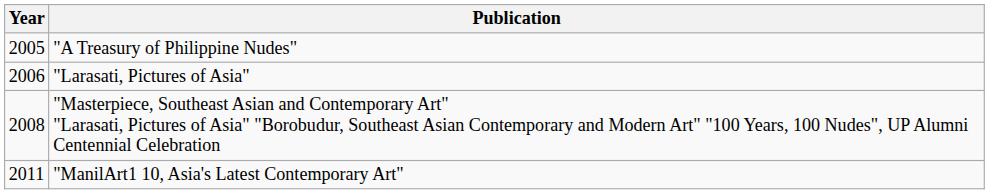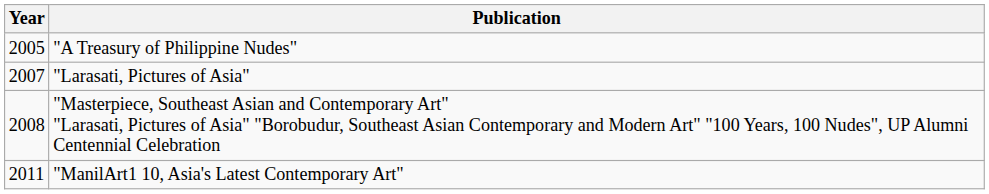(27, 76) 2006 -> (27, 76) 2007
